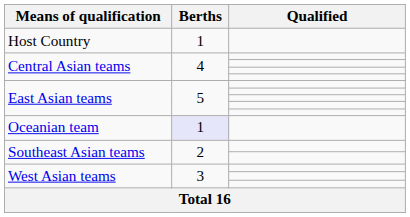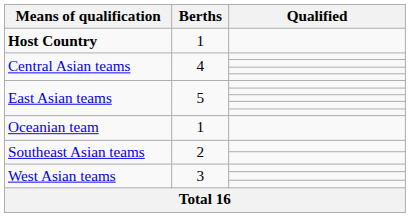(49, 40) normal -> (53, 40) bold
(200, 127) lavender background -> (200, 127) no background
